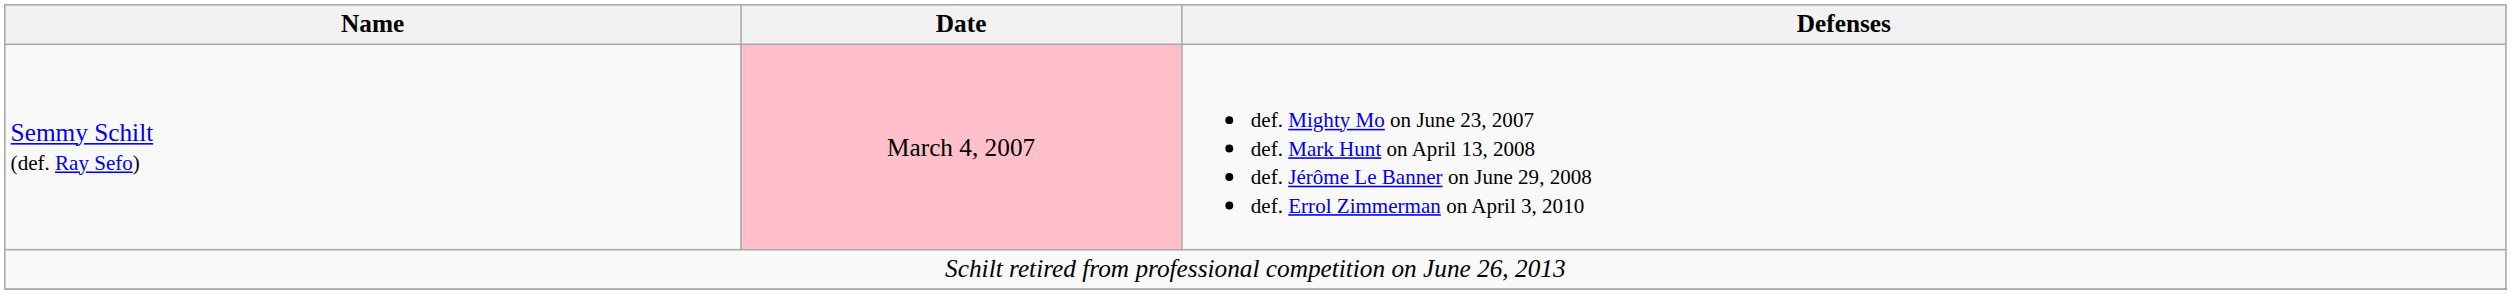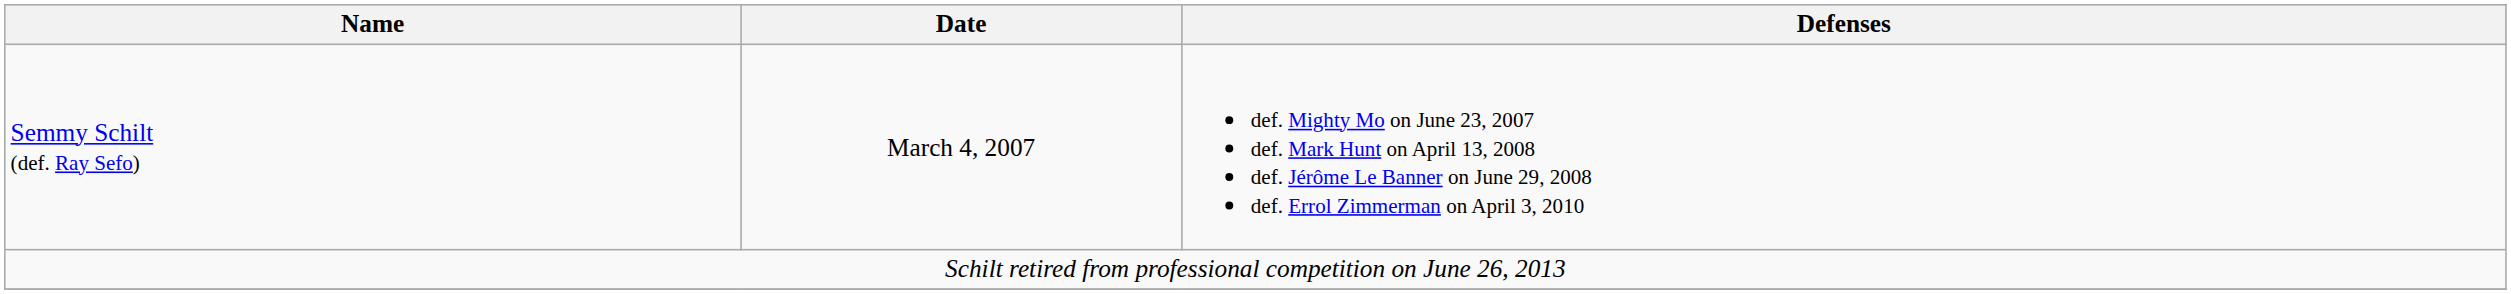(961, 146) pink background -> (961, 146) no background
